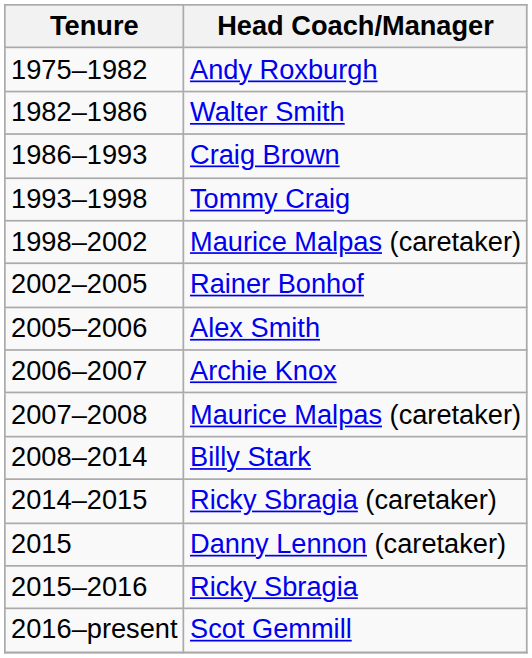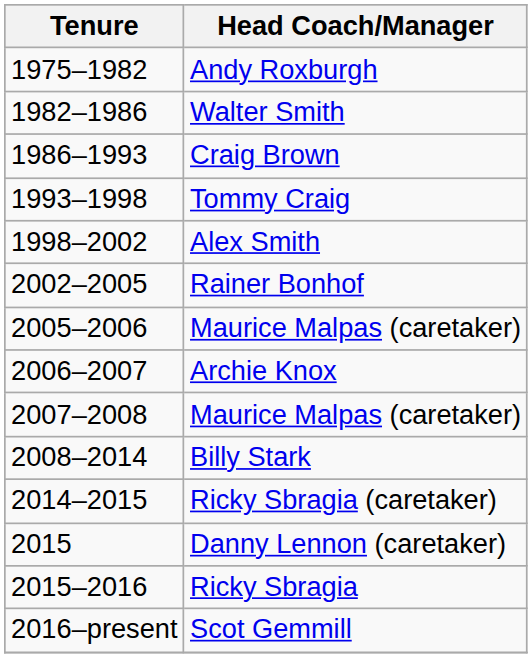(356, 241) Maurice Malpas (caretaker) -> (255, 241) Alex Smith
(255, 328) Alex Smith -> (356, 328) Maurice Malpas (caretaker)
